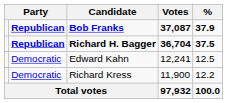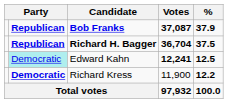(36, 59) no background -> (36, 59) paleturquoise background
(175, 59) normal -> (176, 59) bold
(205, 59) normal -> (205, 59) bold
(36, 75) normal -> (38, 75) bold
(205, 75) normal -> (205, 75) bold
